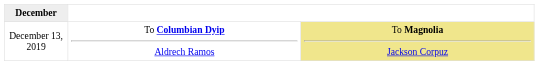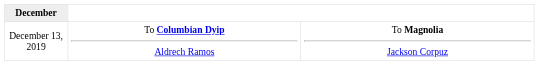(418, 41) khaki background -> (418, 41) no background
